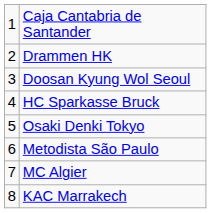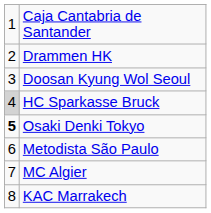(12, 102) no background -> (12, 102) lightgrey background
(12, 126) normal -> (12, 126) bold
